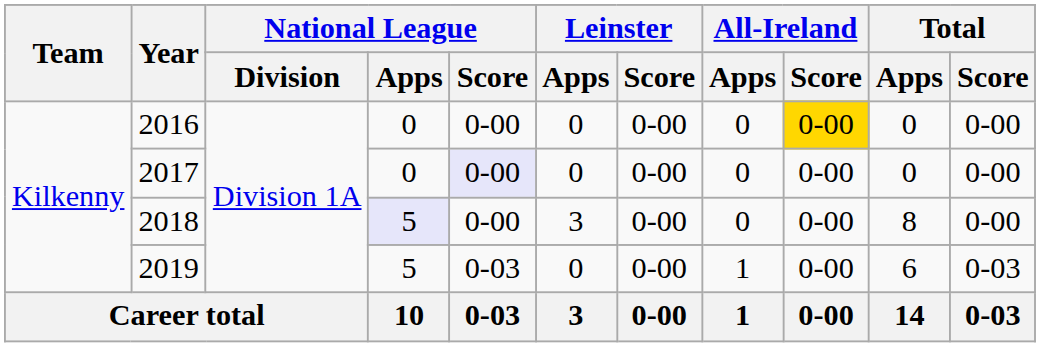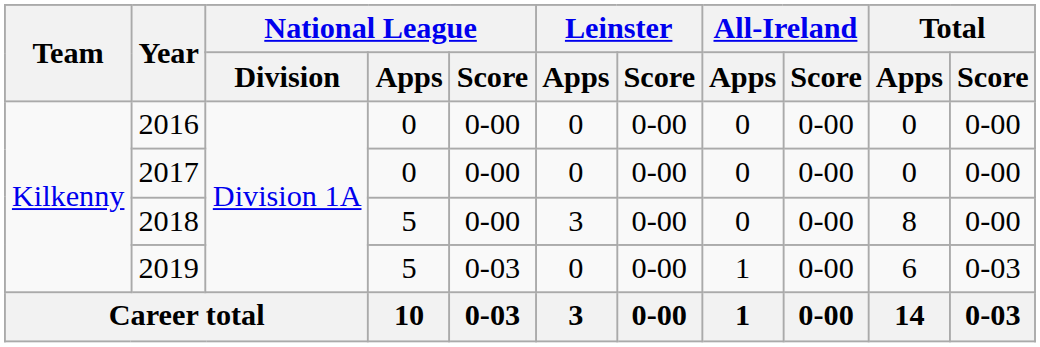(826, 124) gold background -> (826, 124) no background
(492, 172) lavender background -> (492, 172) no background
(409, 220) lavender background -> (409, 220) no background
